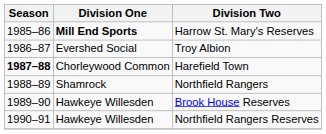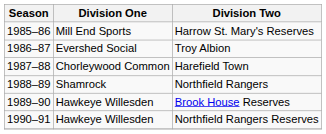(96, 31) bold -> (93, 31) normal
(29, 66) bold -> (29, 66) normal
